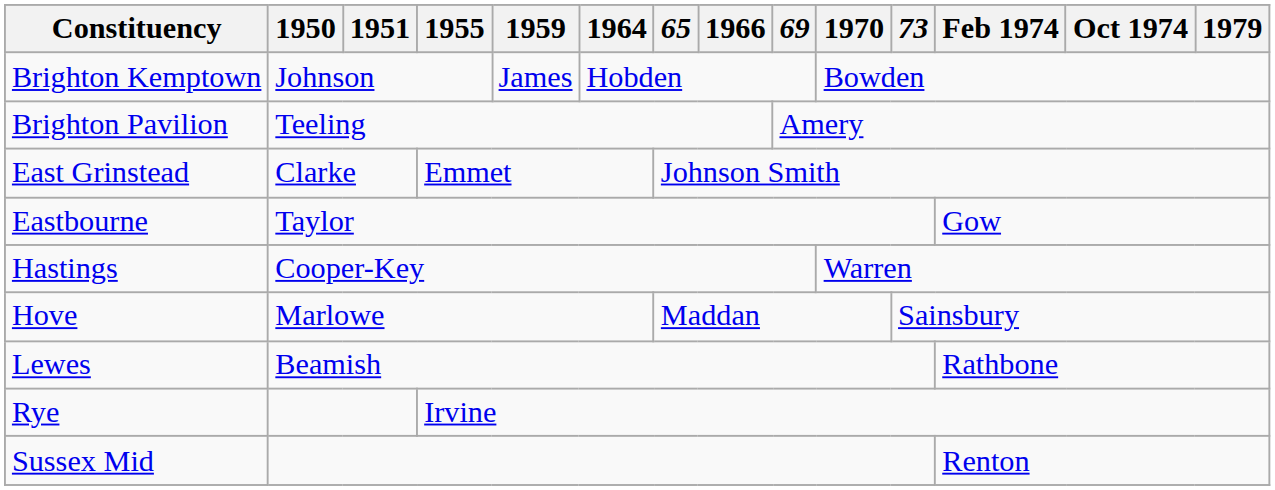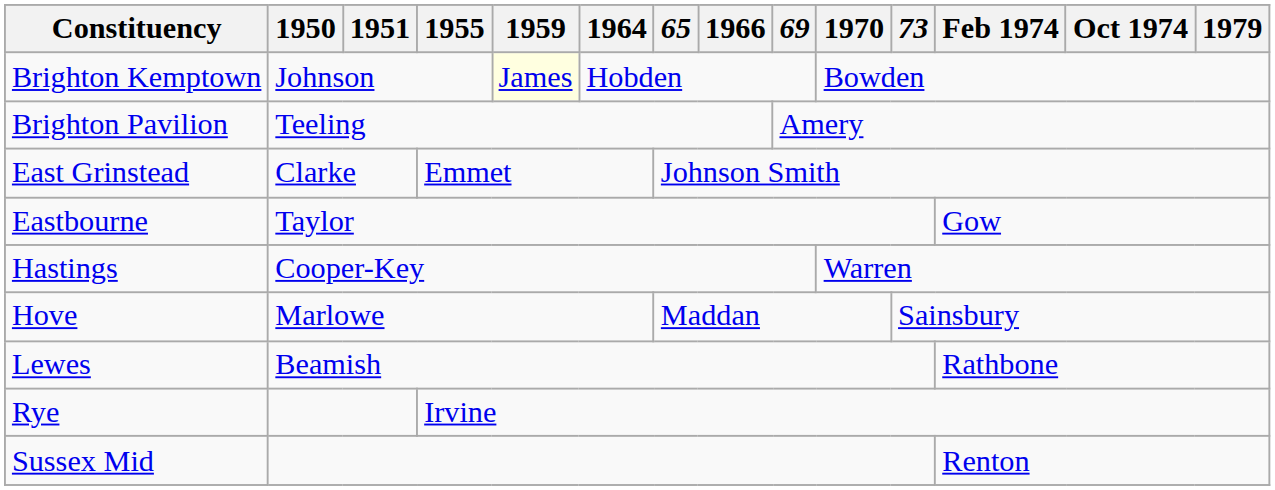(536, 76) no background -> (536, 76) lightyellow background
